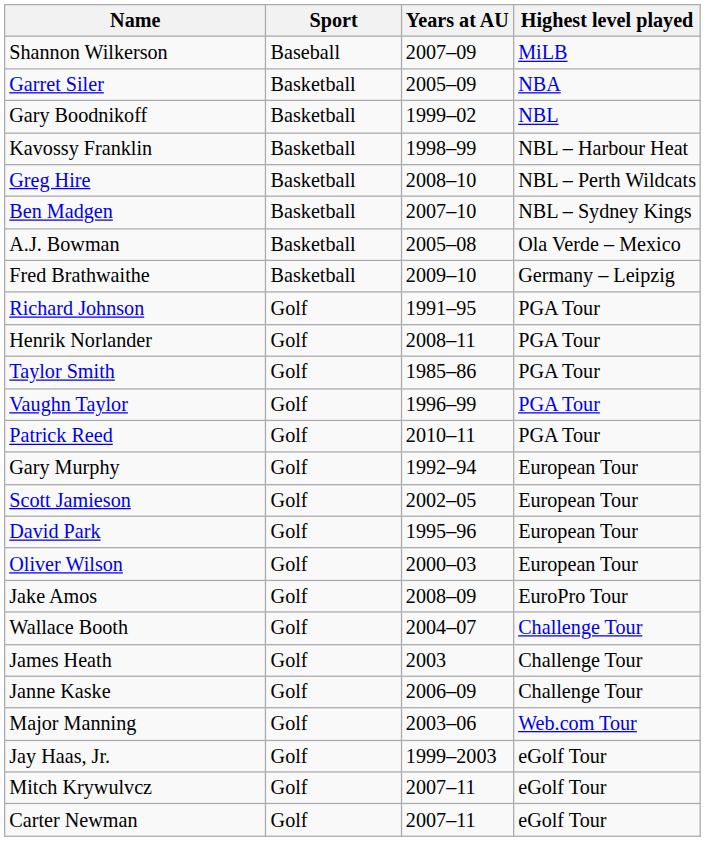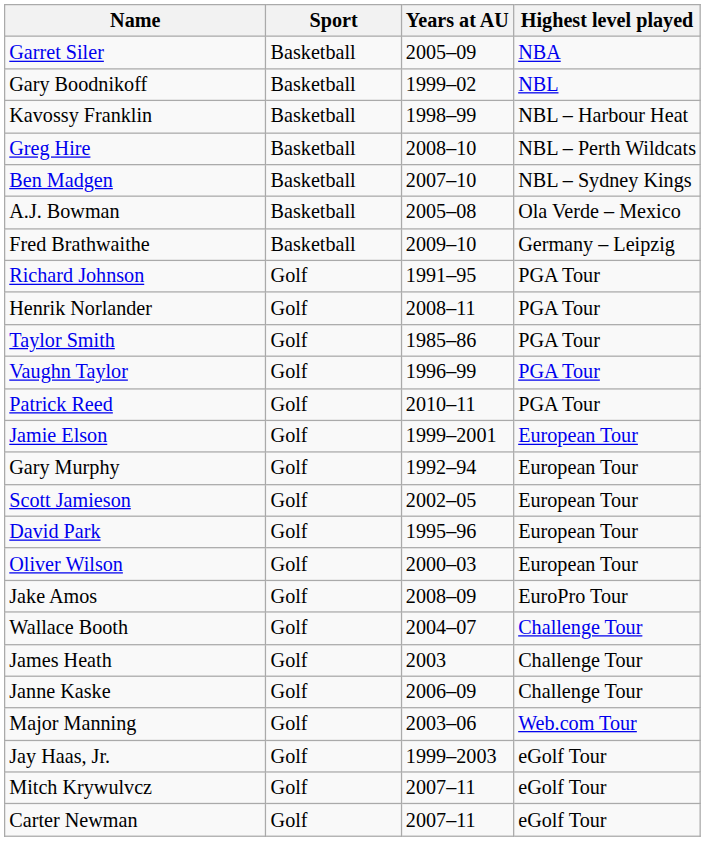- row: (88, 52)
+ row: (58, 436)
